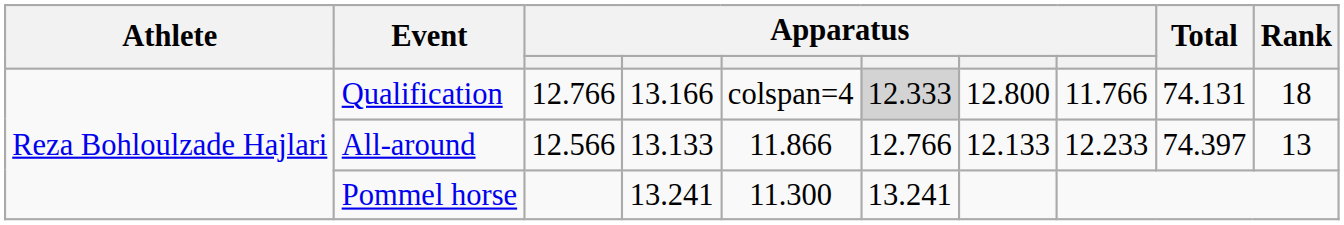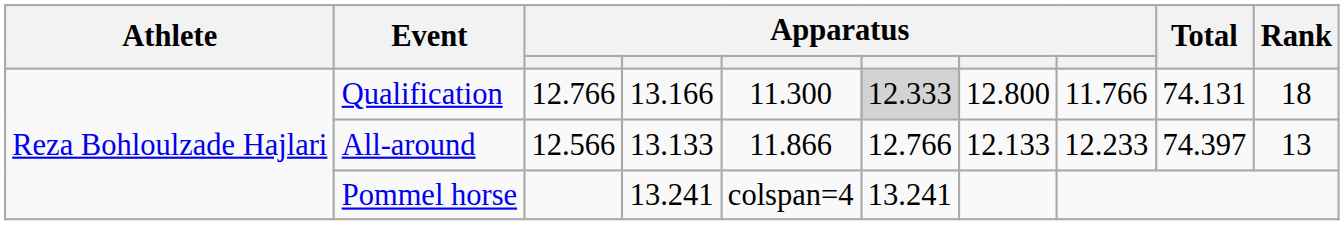(791, 94) colspan=4 -> (791, 94) 11.300
(791, 194) 11.300 -> (791, 194) colspan=4
